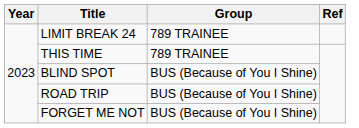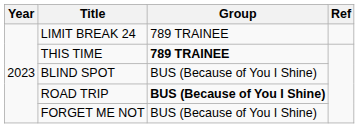(189, 53) normal -> (190, 53) bold
(234, 93) normal -> (238, 93) bold
